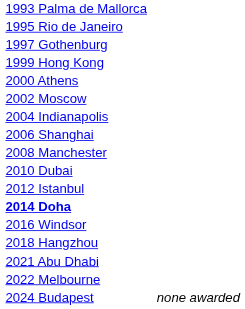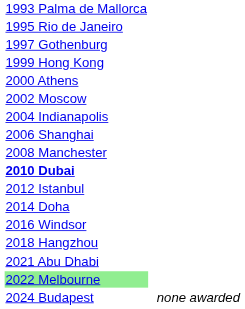(39, 171) normal -> (40, 171) bold
(38, 207) bold -> (38, 207) normal
(53, 279) no background -> (53, 279) lightgreen background
